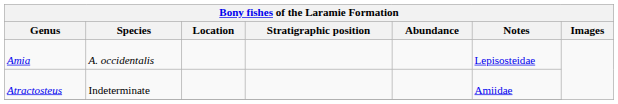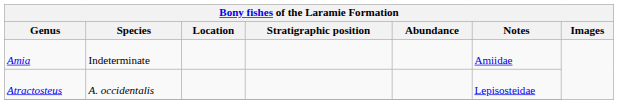(121, 60) A. occidentalis -> (119, 60) Indeterminate
(505, 60) Lepisosteidae -> (493, 60) Amiidae
(119, 90) Indeterminate -> (121, 90) A. occidentalis
(493, 90) Amiidae -> (505, 90) Lepisosteidae
